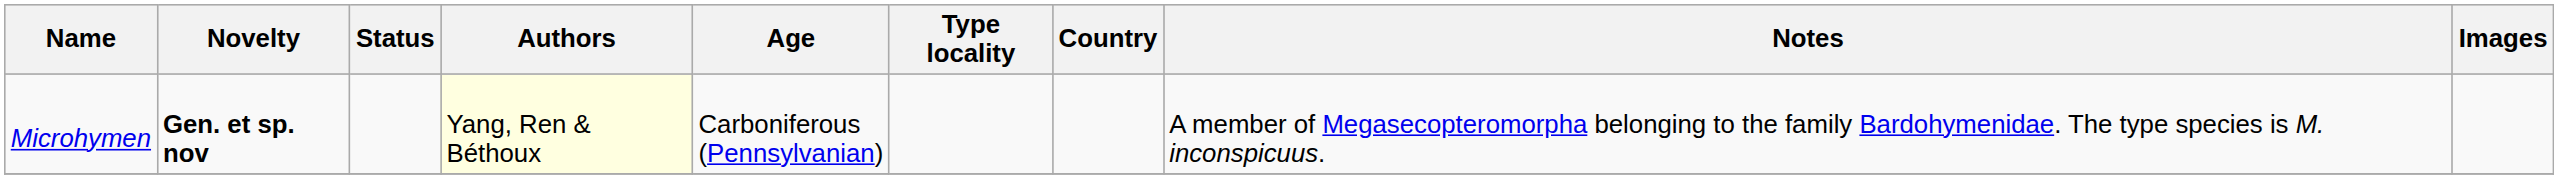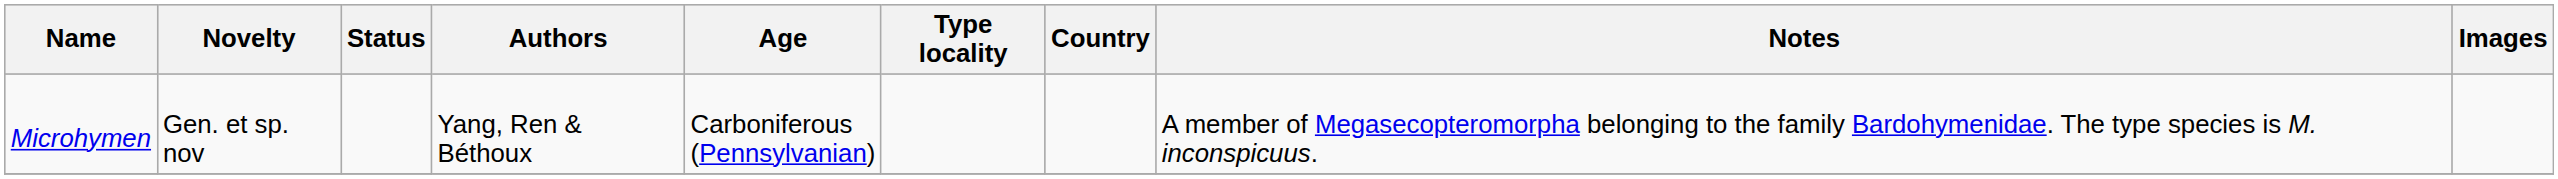(229, 138) bold -> (226, 138) normal
(519, 138) lightyellow background -> (510, 138) no background
